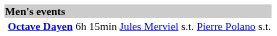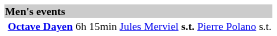(188, 26) normal -> (188, 26) bold
